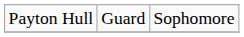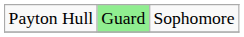(123, 18) no background -> (123, 18) lightgreen background
